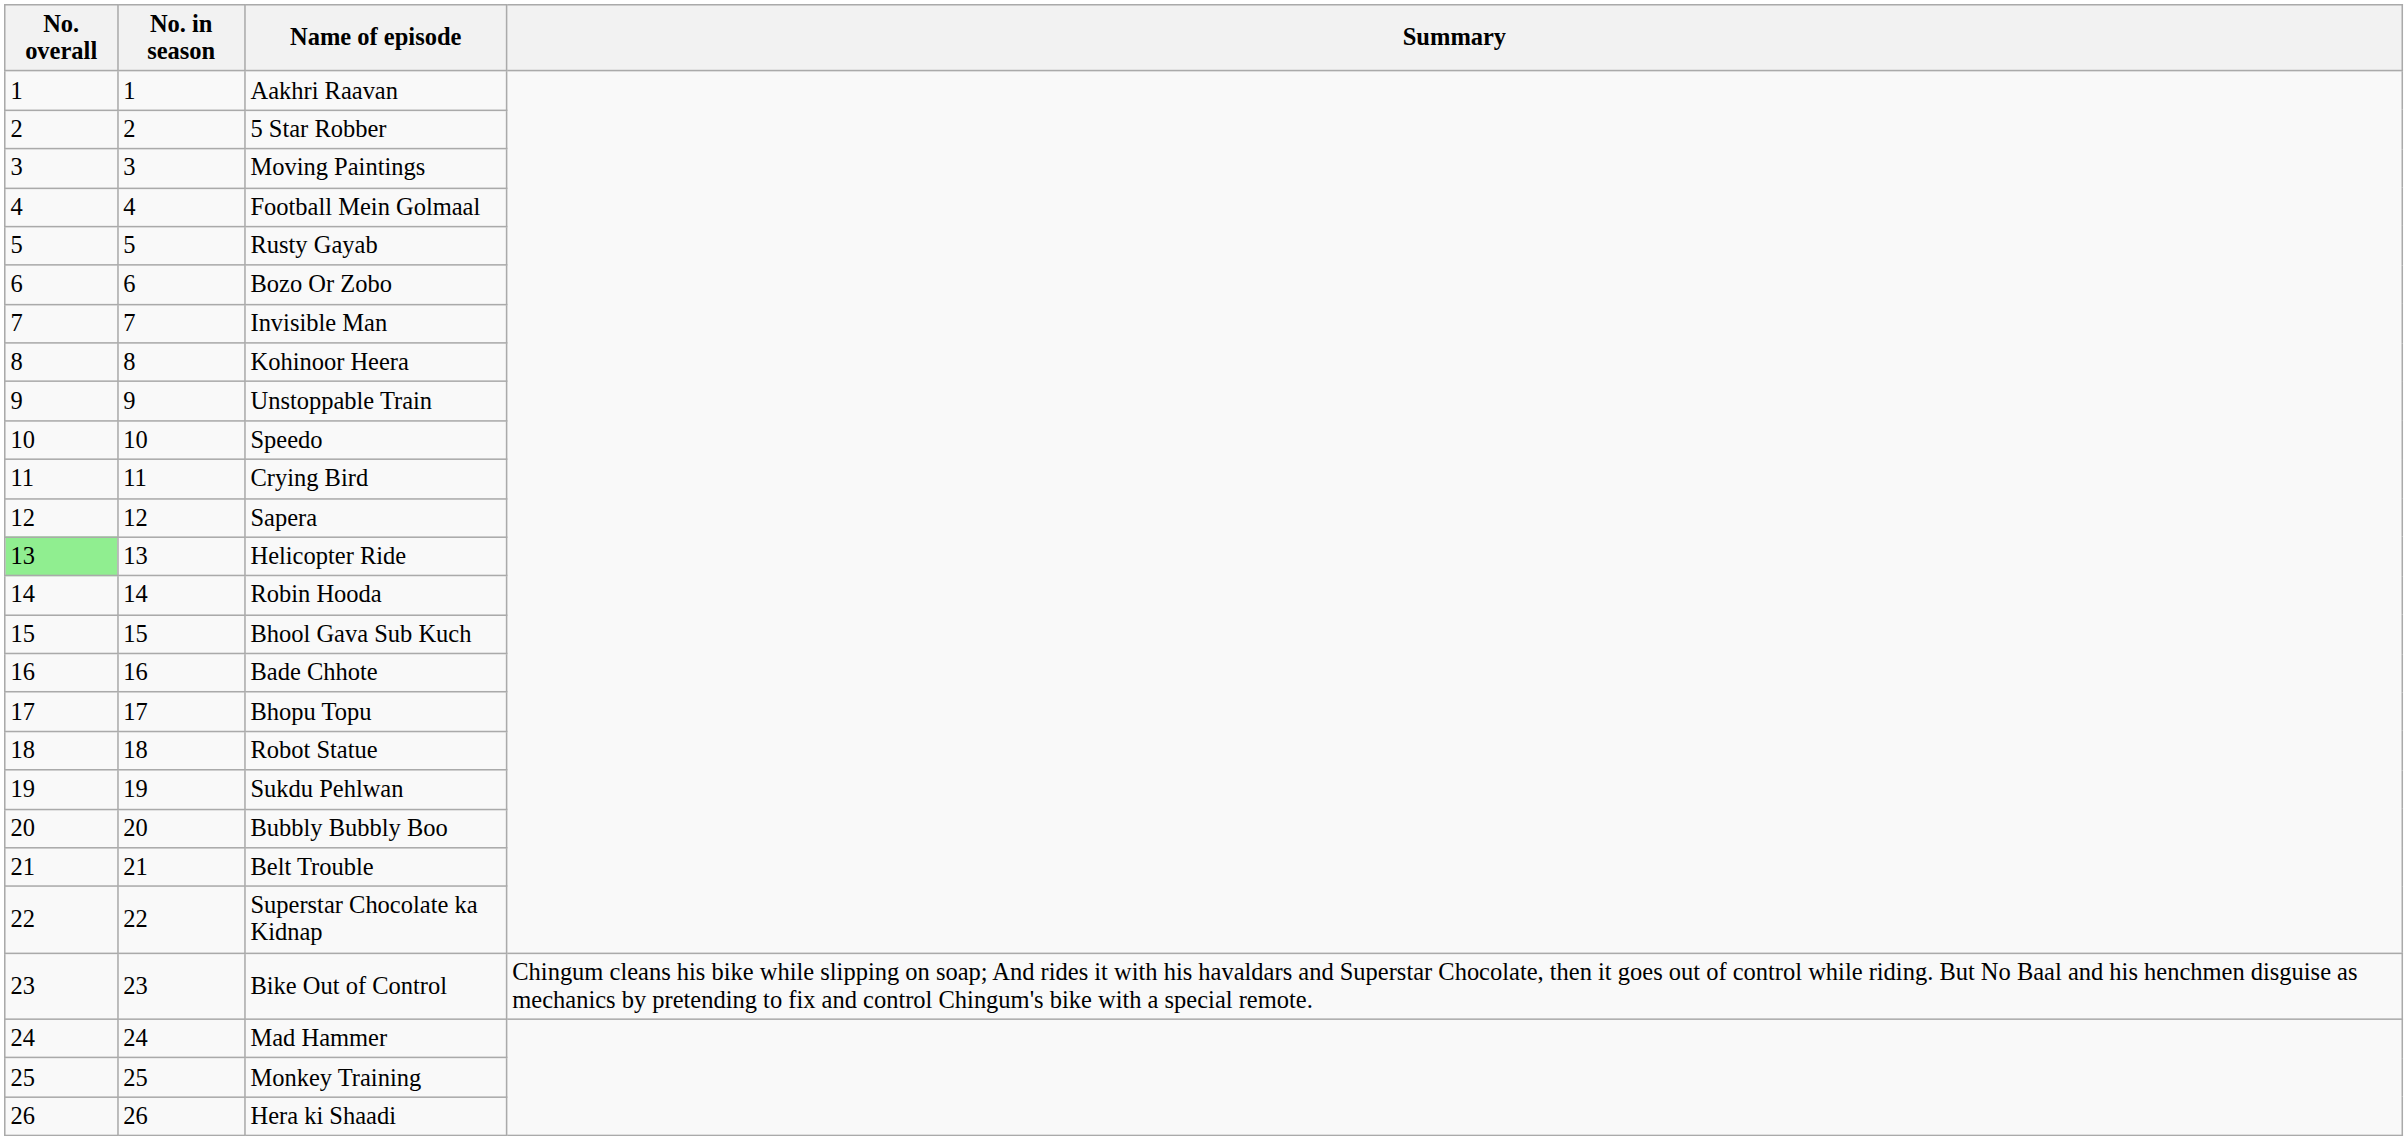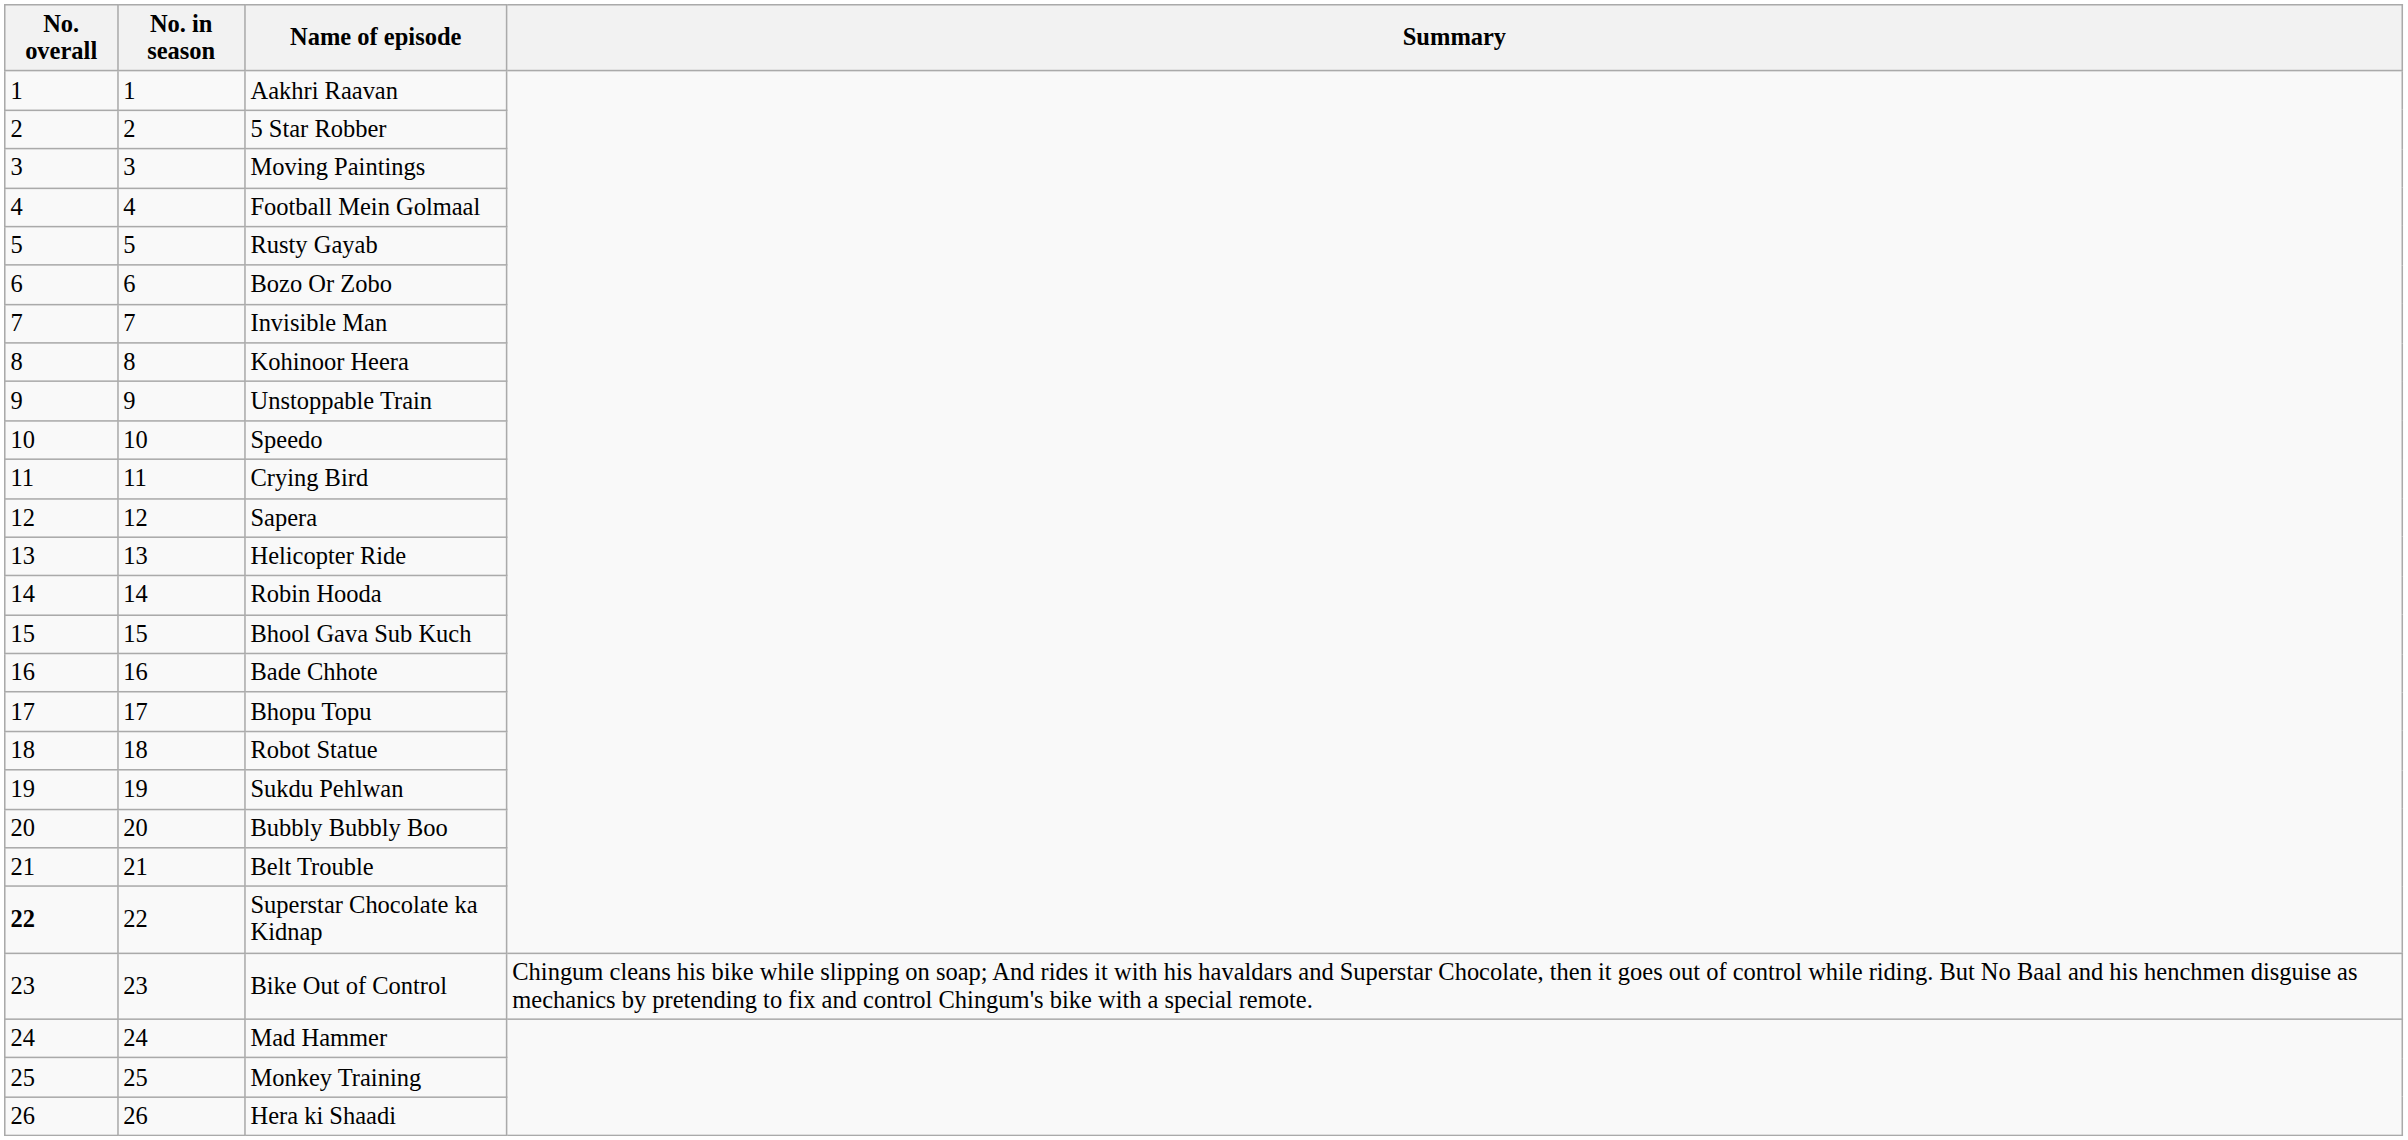(23, 556) lightgreen background -> (23, 556) no background
(23, 919) normal -> (23, 919) bold
